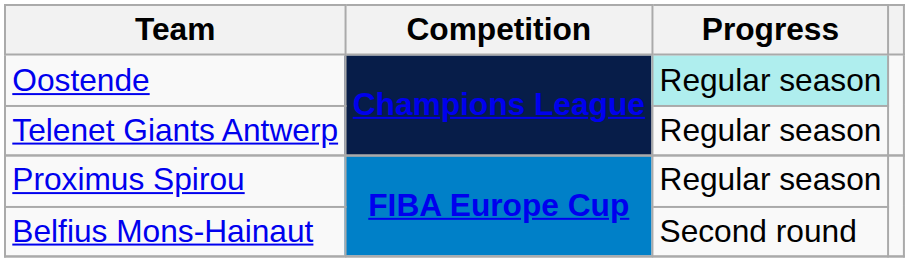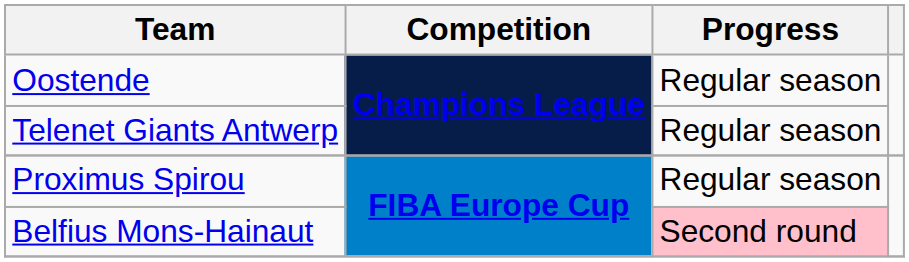(770, 79) paleturquoise background -> (770, 79) no background
(758, 230) no background -> (758, 230) pink background
